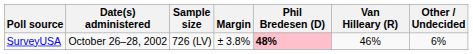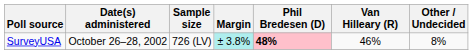(234, 41) no background -> (234, 41) paleturquoise background
(439, 41) 6% -> (439, 41) 8%
